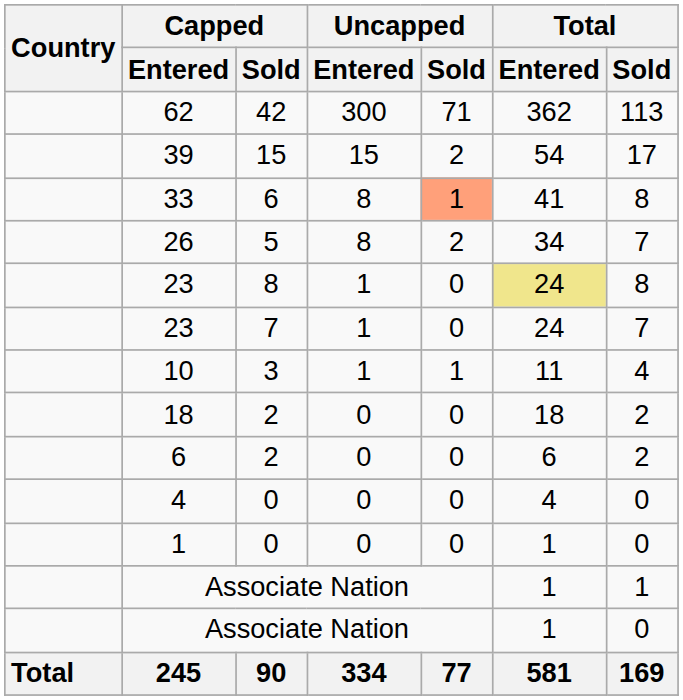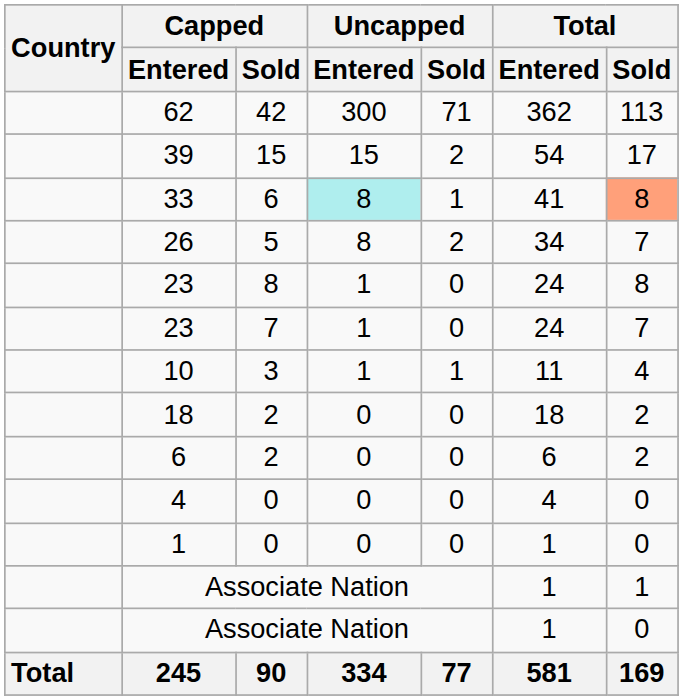(364, 198) no background -> (364, 198) paleturquoise background
(456, 198) lightsalmon background -> (456, 198) no background
(642, 198) no background -> (642, 198) lightsalmon background
(549, 284) khaki background -> (549, 284) no background
